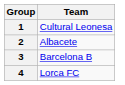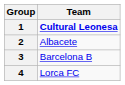(76, 27) normal -> (79, 27) bold
